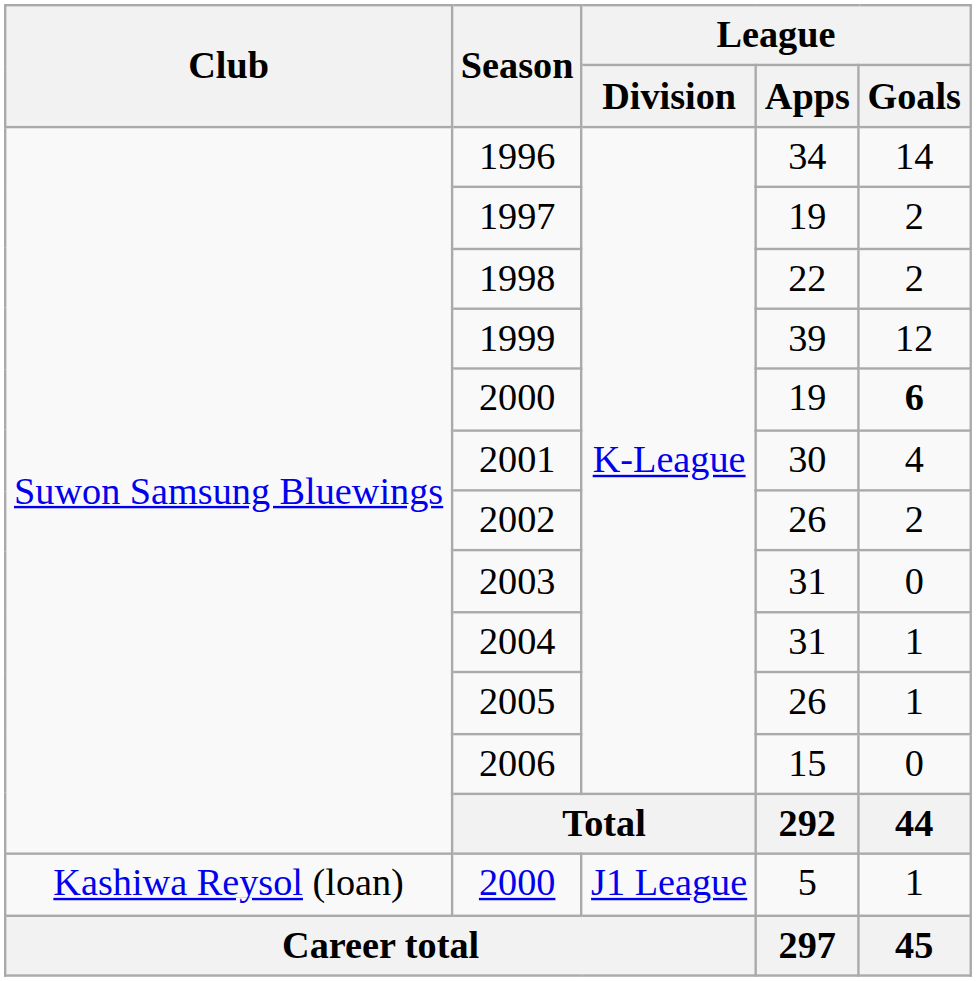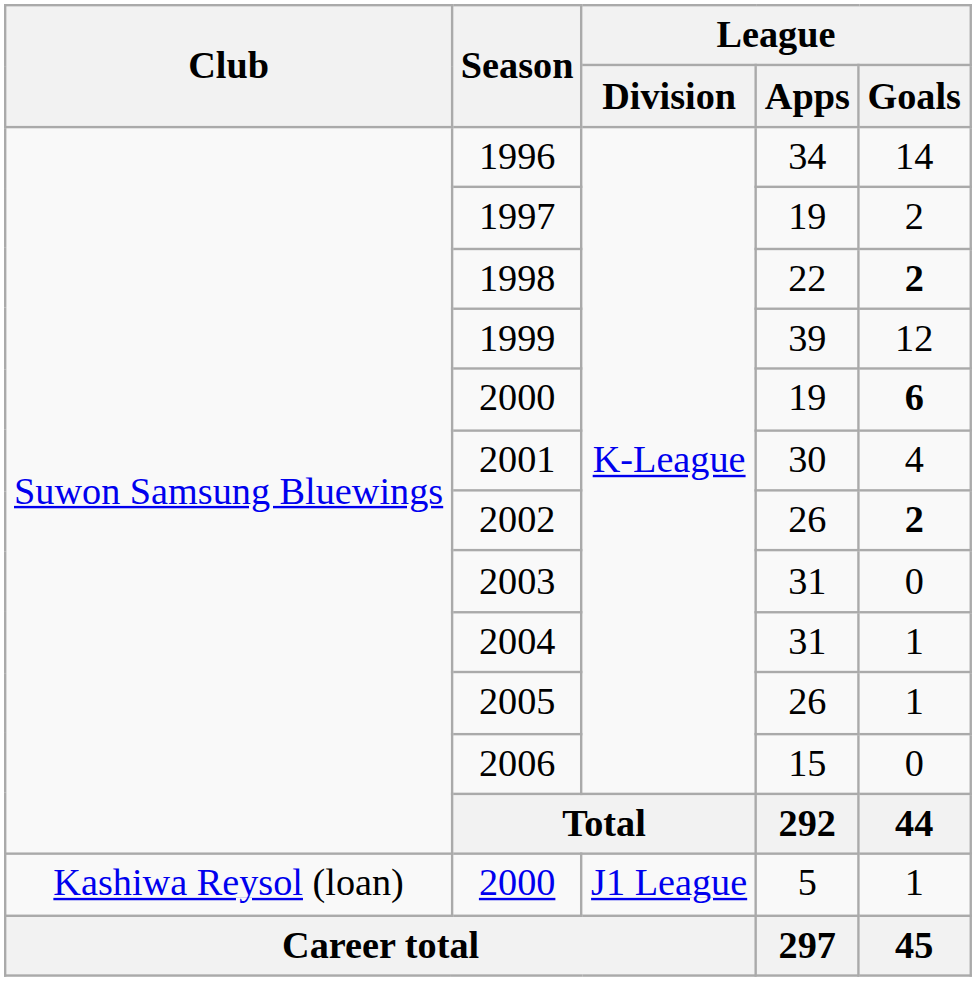(914, 277) normal -> (914, 277) bold
(914, 519) normal -> (914, 519) bold
